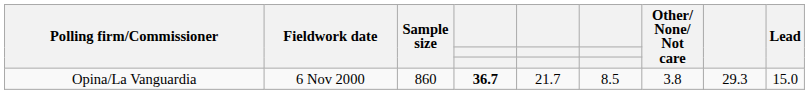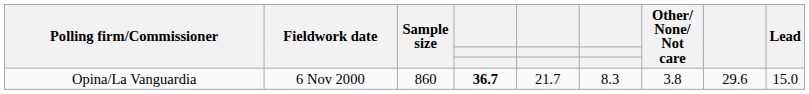(610, 79) 8.5 -> (610, 79) 8.3
(735, 79) 29.3 -> (735, 79) 29.6
